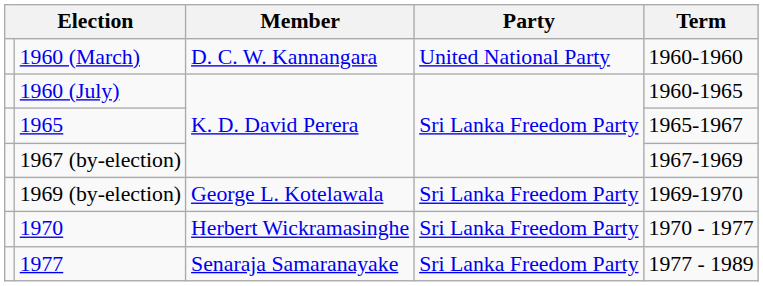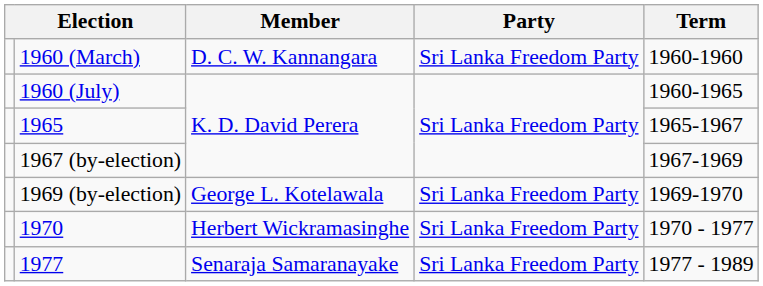(515, 56) United National Party -> (529, 56) Sri Lanka Freedom Party
